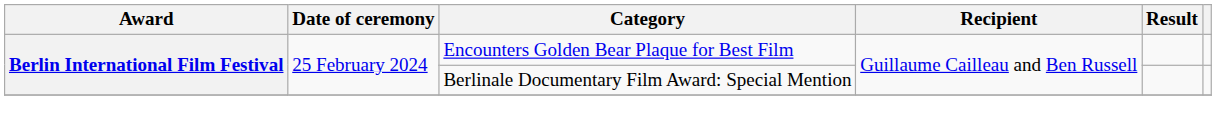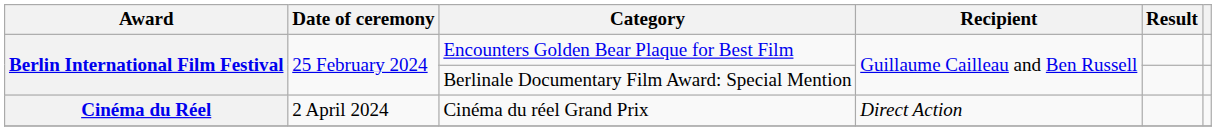+ row: (546, 110)
